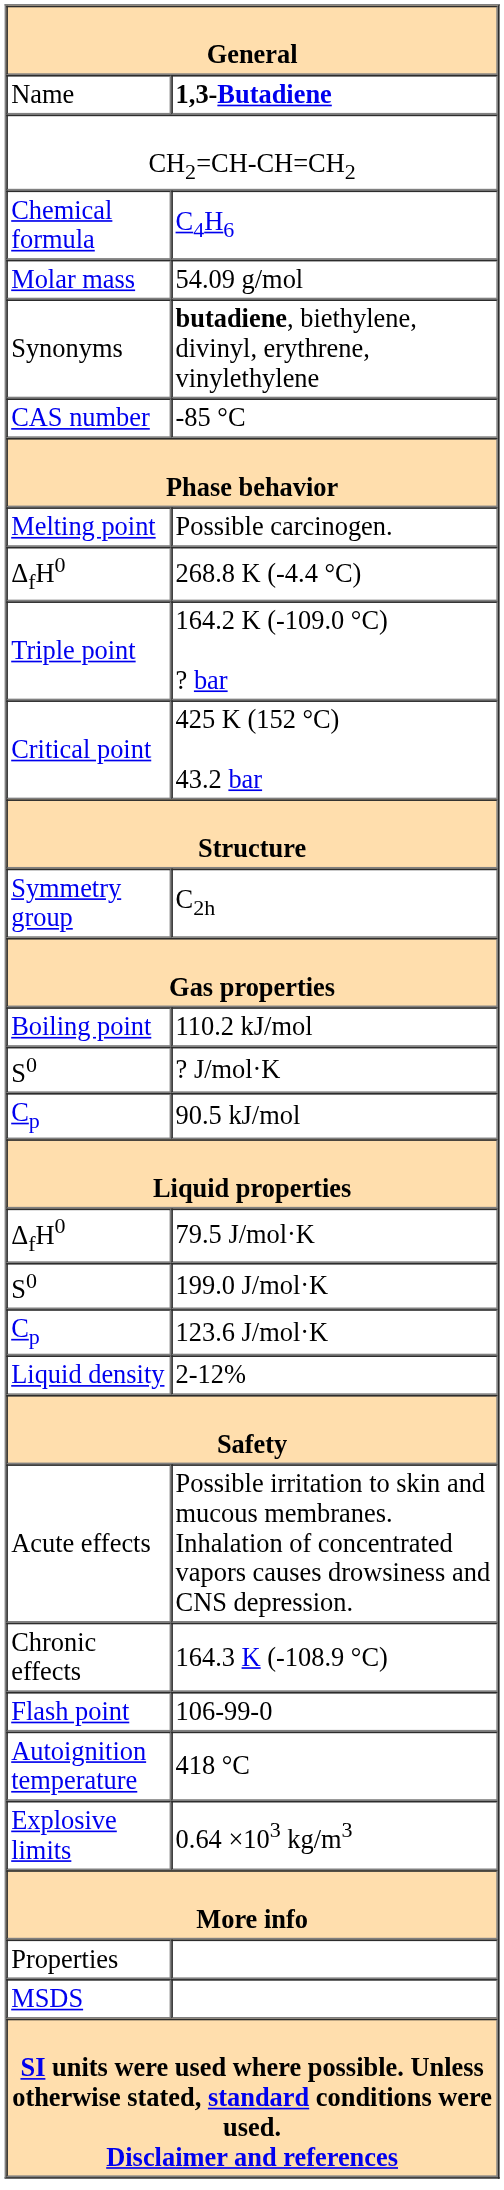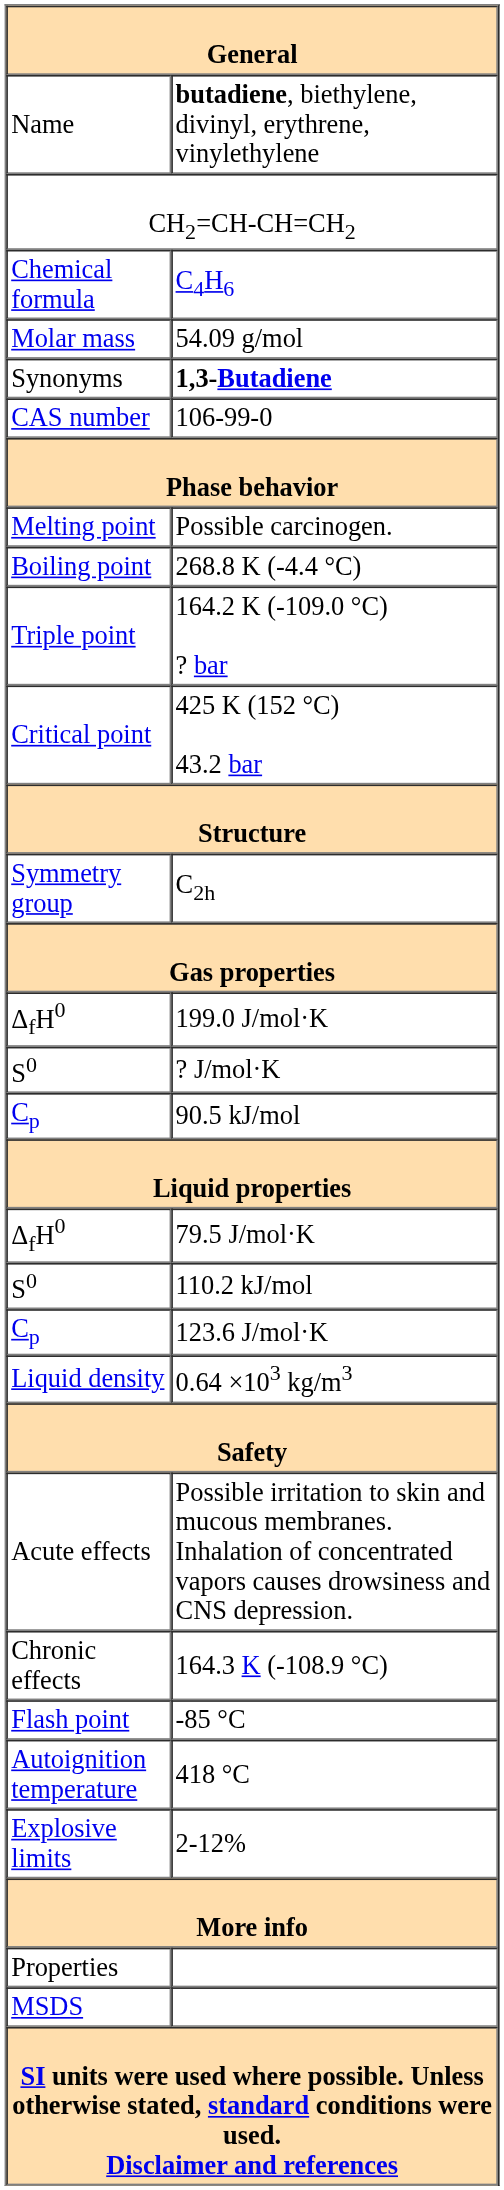(254, 94) 1,3-Butadiene -> (296, 124) butadiene, biethylene, divinyl, erythrene, vinylethylene
(296, 348) butadiene, biethylene, divinyl, erythrene, vinylethylene -> (254, 378) 1,3-Butadiene
(211, 418) -85 °C -> (224, 418) 106-99-0
(38, 573) ΔfH0 -> (81, 566) Boiling point
(81, 1026) Boiling point -> (38, 1019) ΔfH0
(244, 1026) 110.2 kJ/mol -> (252, 1019) 199.0 J/mol·K
(252, 1285) 199.0 J/mol·K -> (244, 1285) 110.2 kJ/mol
(211, 1375) 2-12% -> (264, 1378) 0.64 ×103 kg/m3
(224, 1711) 106-99-0 -> (211, 1718) -85 °C
(264, 1835) 0.64 ×103 kg/m3 -> (211, 1842) 2-12%
